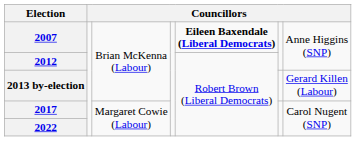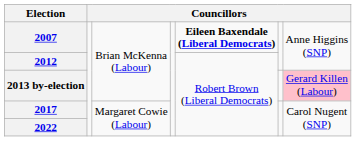(317, 85) no background -> (317, 85) pink background
